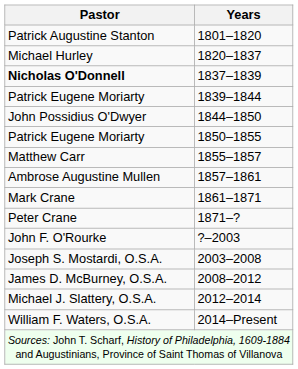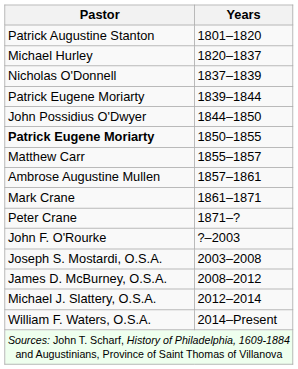(66, 76) bold -> (62, 76) normal
(76, 137) normal -> (81, 137) bold
